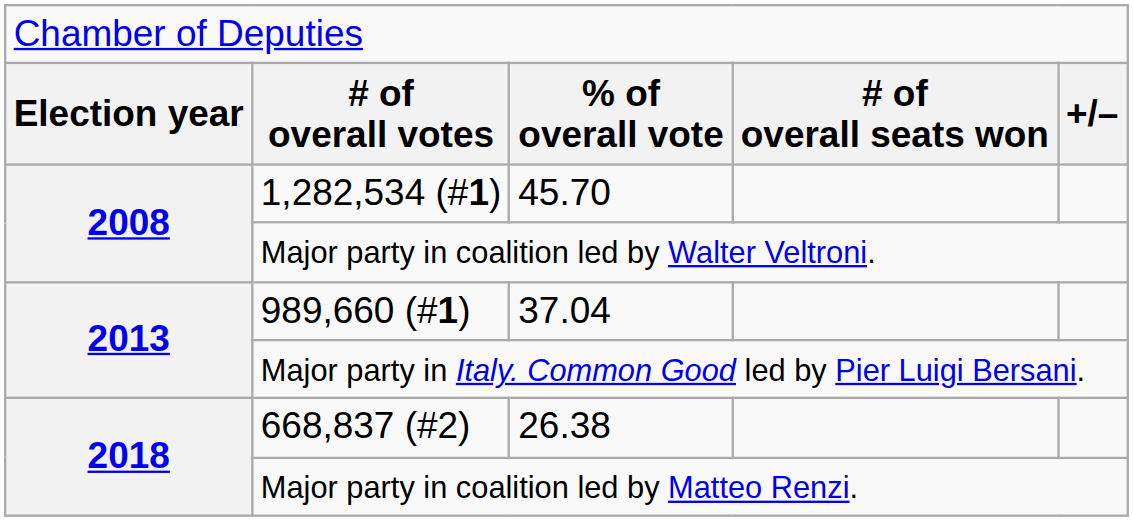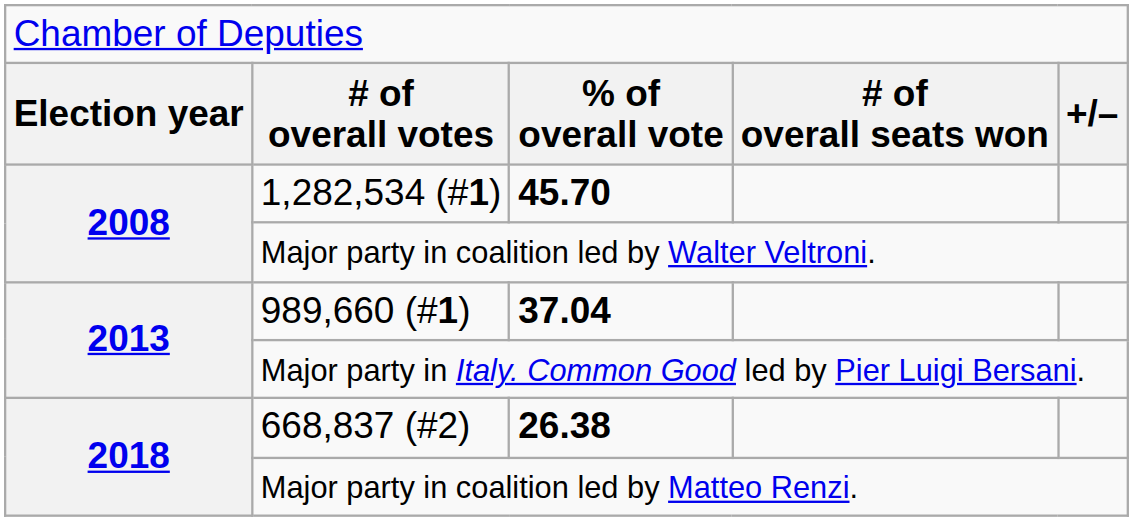(565, 192) normal -> (565, 192) bold
(565, 309) normal -> (565, 309) bold
(565, 427) normal -> (565, 427) bold
